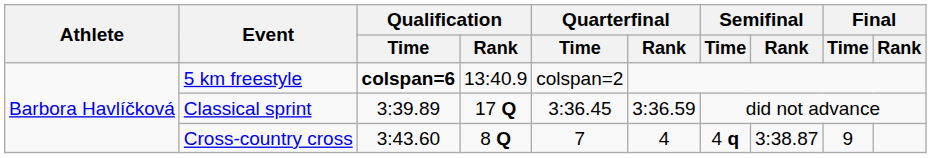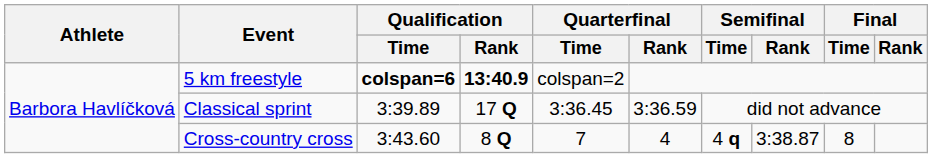(496, 78) normal -> (496, 78) bold
(848, 138) 9 -> (849, 138) 8
